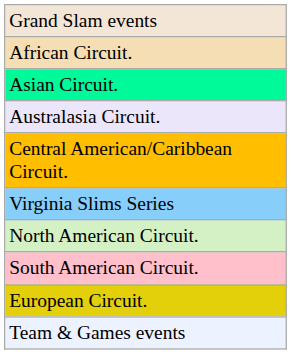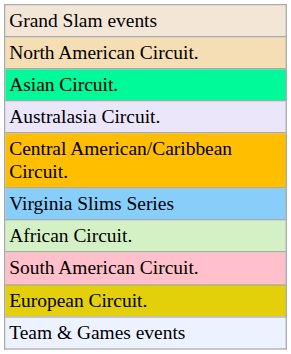(71, 52) African Circuit. -> (104, 52) North American Circuit.
(104, 236) North American Circuit. -> (71, 236) African Circuit.
